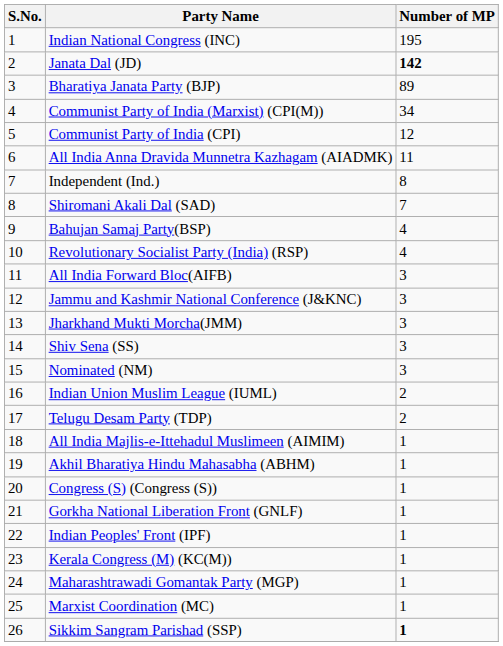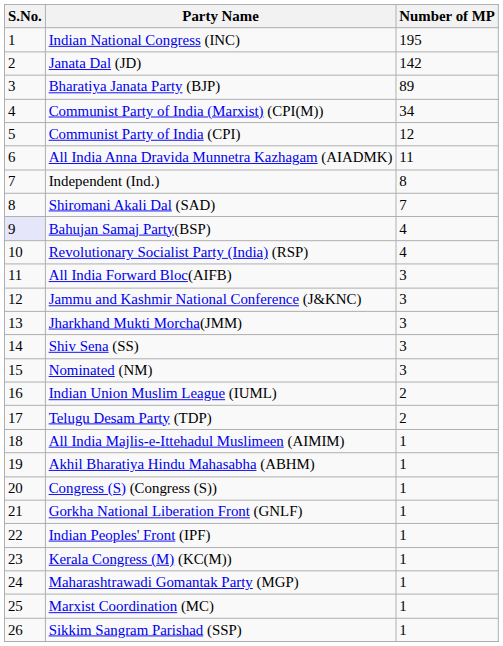(410, 63) bold -> (410, 63) normal
(12, 228) no background -> (12, 228) lavender background
(403, 629) bold -> (403, 629) normal
